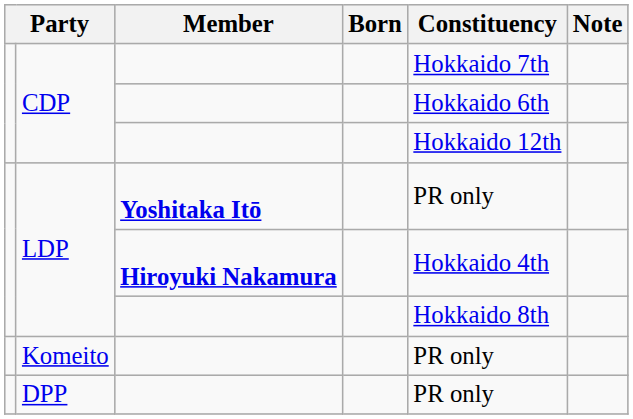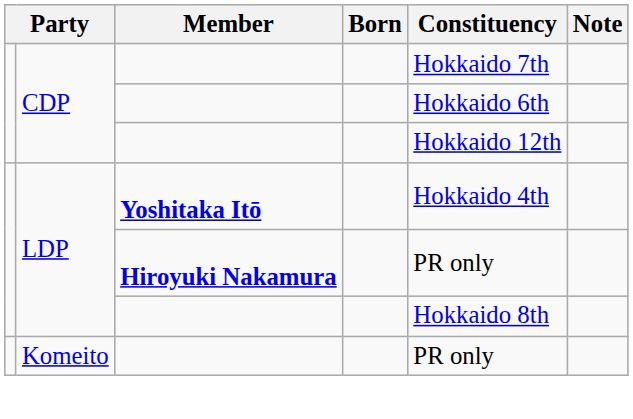(454, 195) PR only -> (481, 195) Hokkaido 4th
(481, 262) Hokkaido 4th -> (454, 262) PR only
- row: (45, 394)
